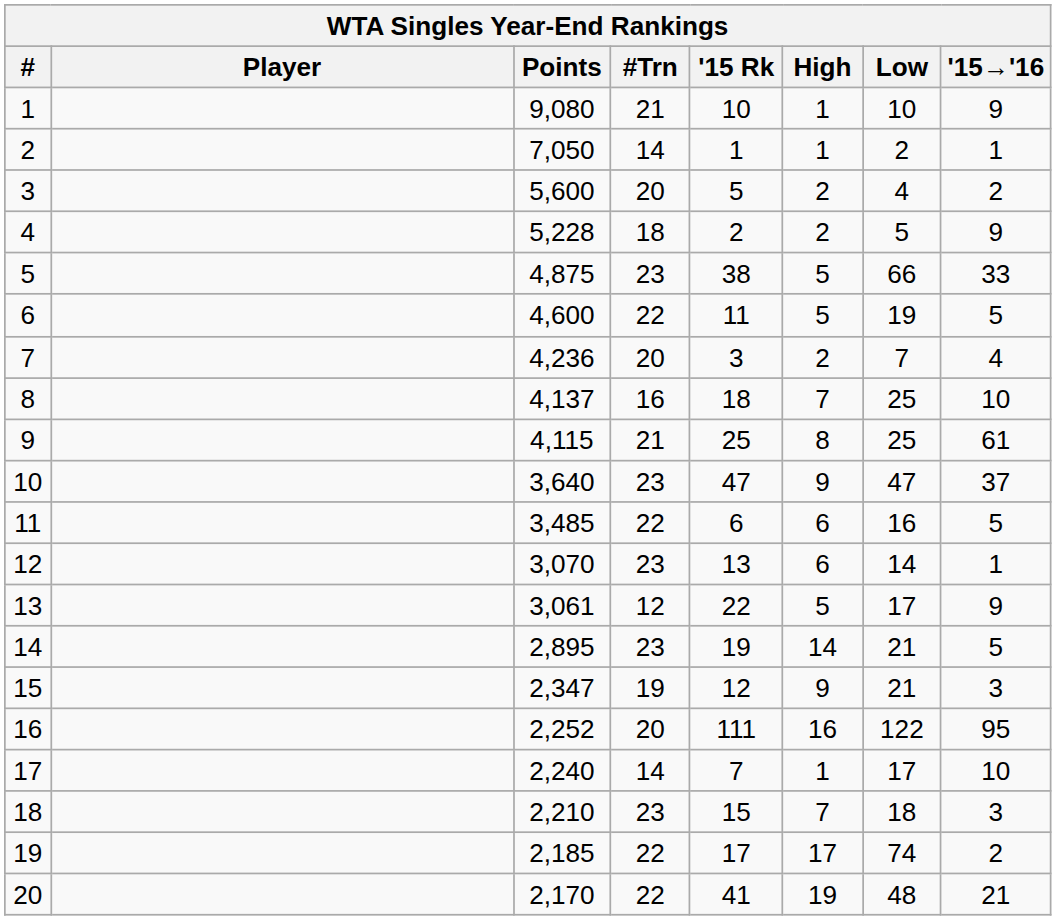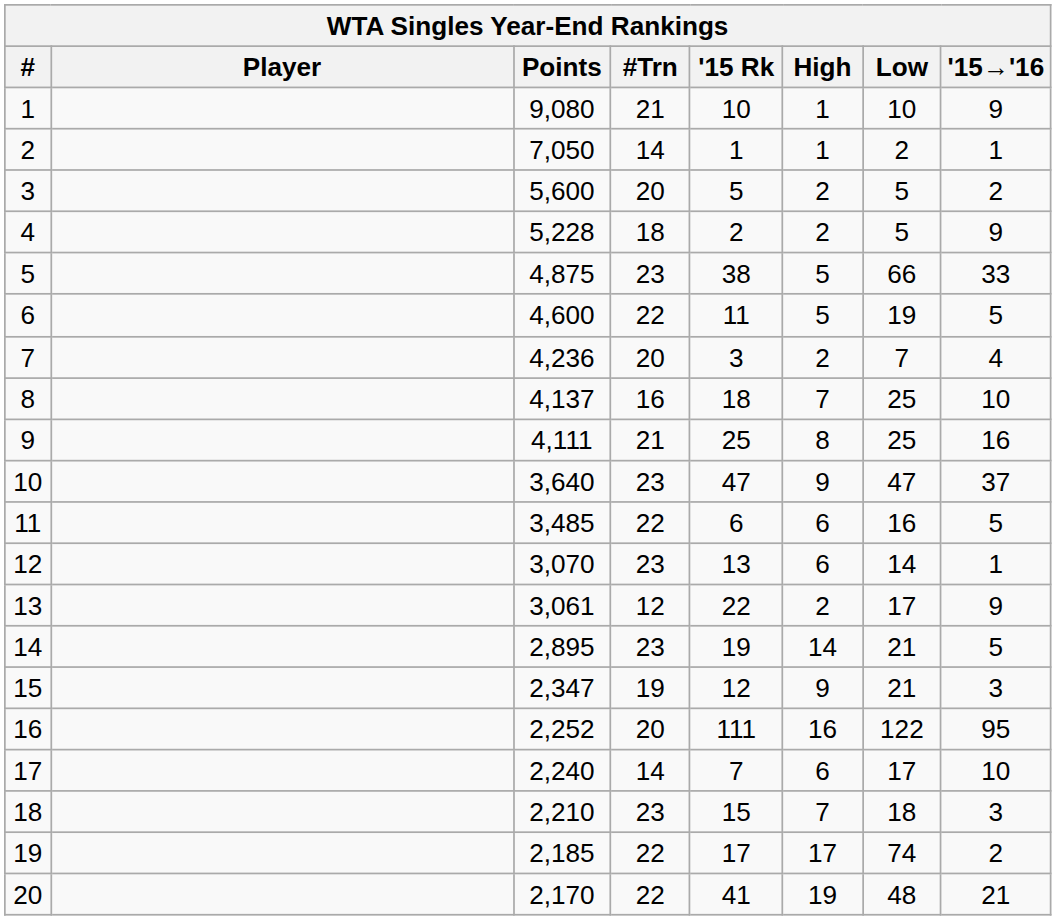(902, 191) 4 -> (902, 191) 5
(562, 440) 4,115 -> (562, 440) 4,111
(996, 440) 61 -> (996, 440) 16
(823, 605) 5 -> (823, 605) 2
(823, 771) 1 -> (823, 771) 6
